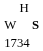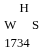(35, 25) bold -> (35, 25) normal
